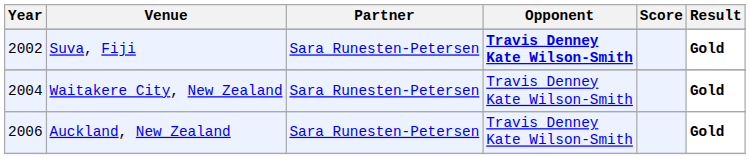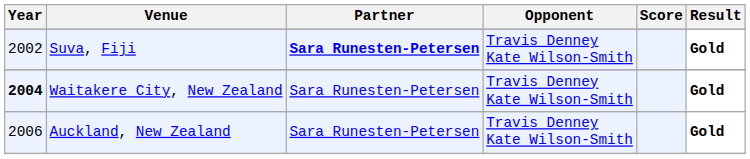(384, 49) normal -> (384, 49) bold
(560, 49) bold -> (560, 49) normal
(25, 91) normal -> (25, 91) bold
